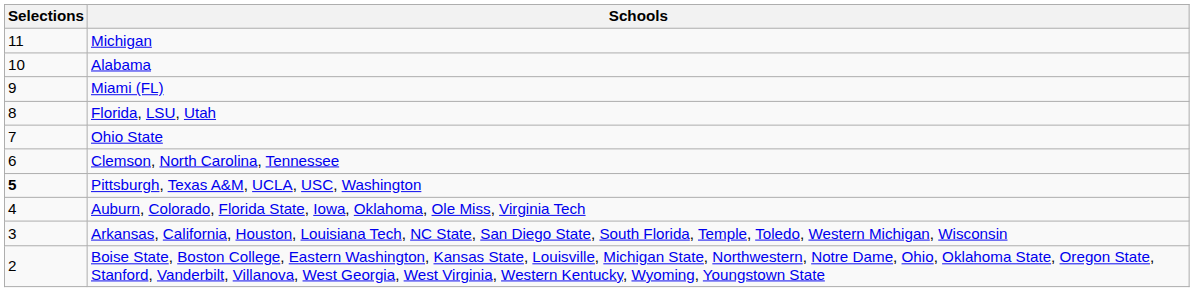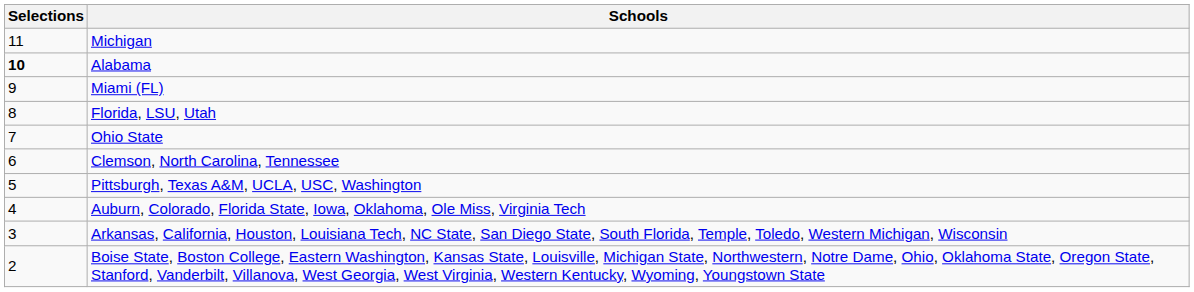(16, 64) normal -> (16, 64) bold
(12, 185) bold -> (12, 185) normal
